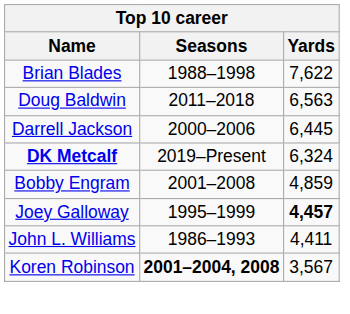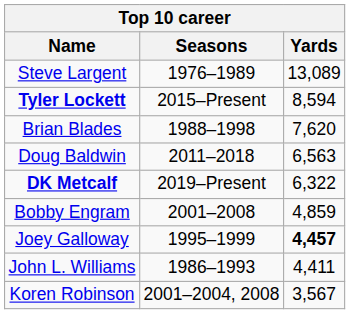+ row: (72, 73)
+ row: (72, 101)
(311, 73) 7,622 -> (314, 128) 7,620
- row: (72, 128)
(311, 156) 6,324 -> (314, 184) 6,322
(211, 267) bold -> (211, 294) normal
